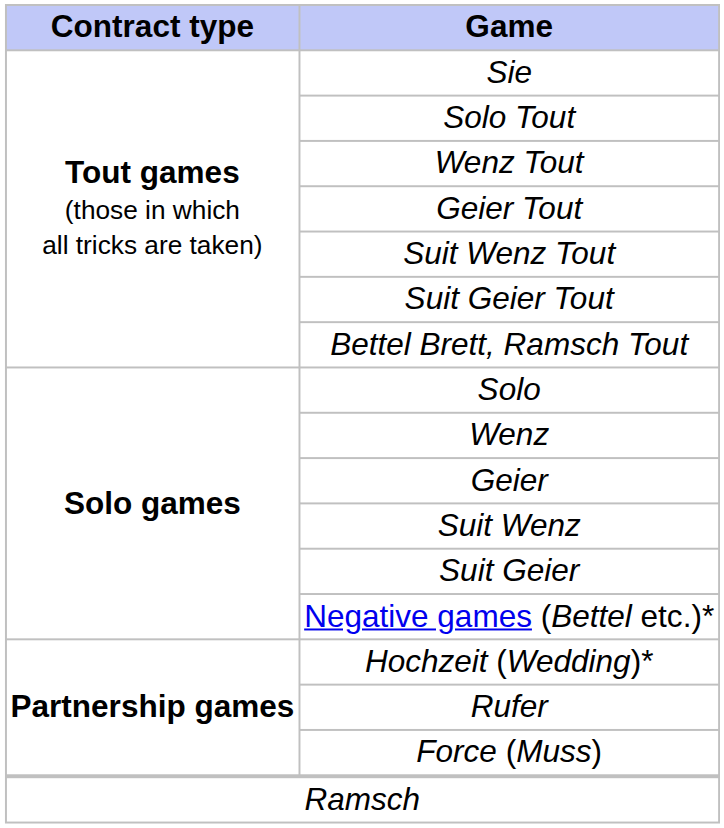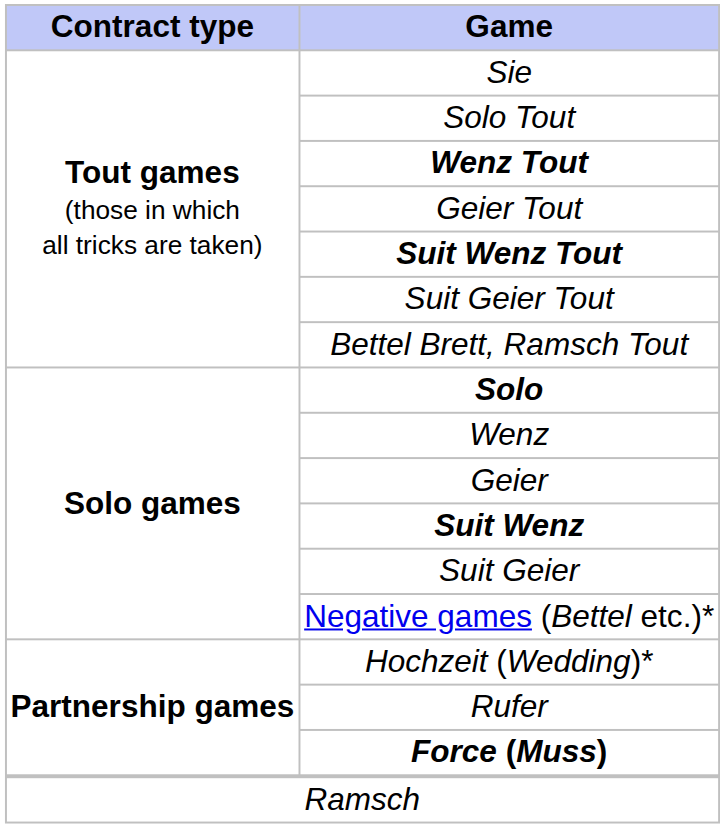(509, 163) normal -> (509, 163) bold
(509, 253) normal -> (509, 253) bold
(509, 389) normal -> (509, 389) bold
(509, 525) normal -> (509, 525) bold
(509, 752) normal -> (509, 752) bold
